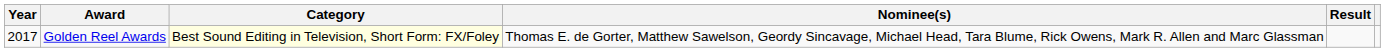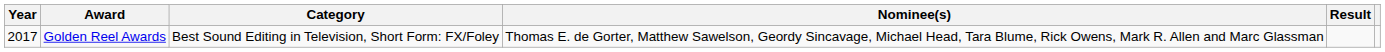(336, 36) lightyellow background -> (336, 36) no background
